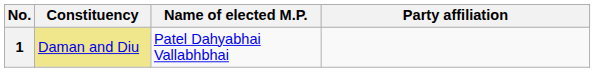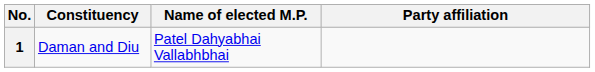(89, 47) khaki background -> (89, 47) no background
